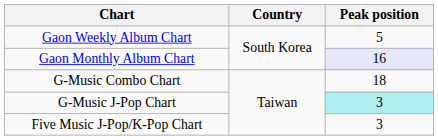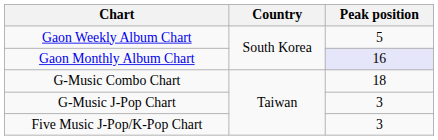(379, 102) paleturquoise background -> (379, 102) no background
